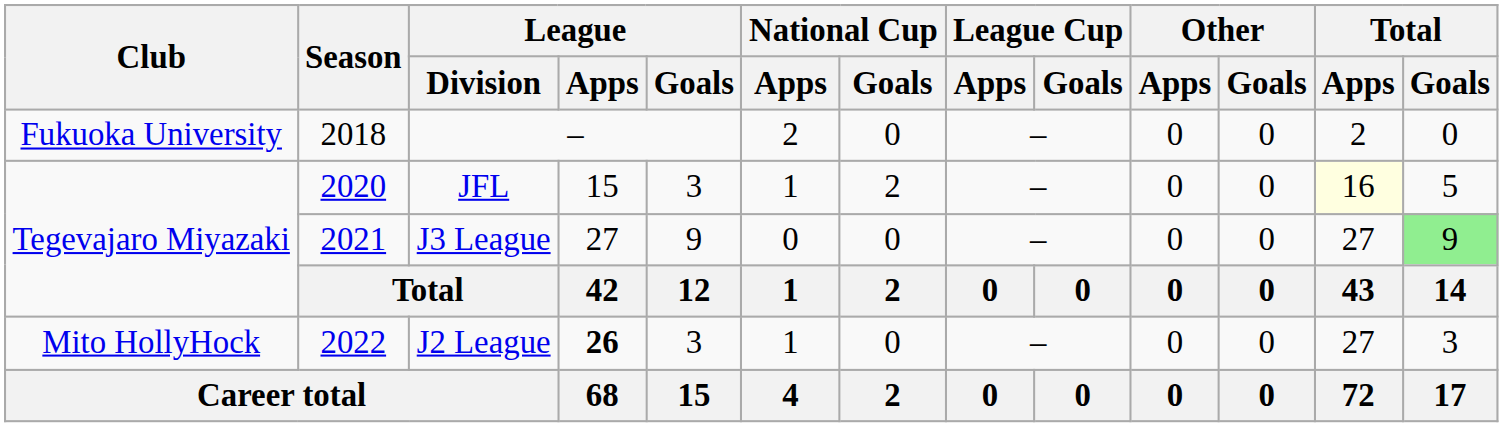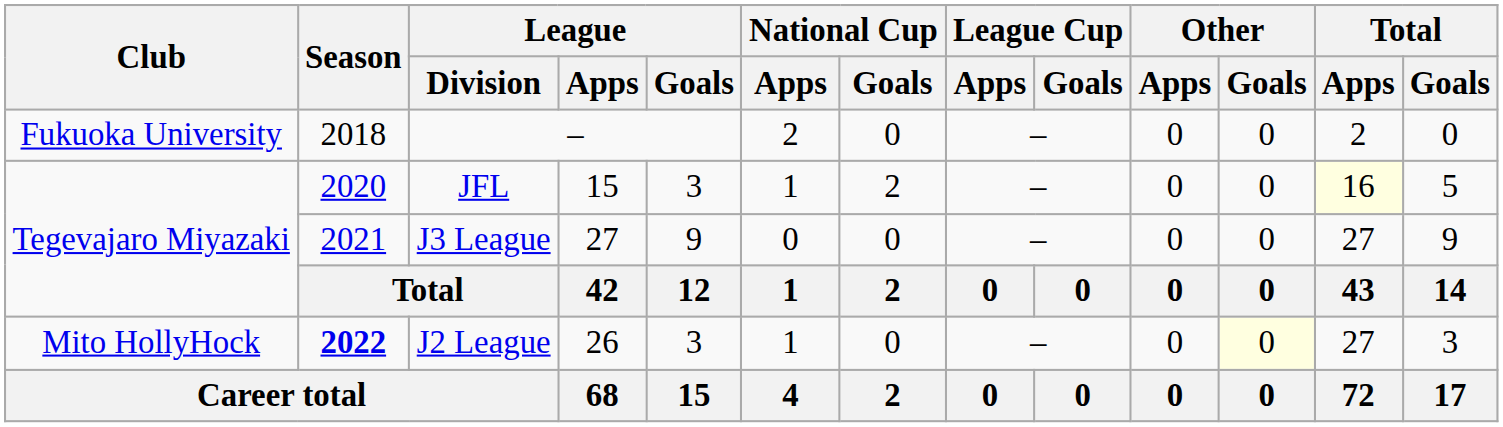(1450, 238) lightgreen background -> (1450, 238) no background
(353, 342) normal -> (353, 342) bold
(602, 342) bold -> (602, 342) normal
(1267, 342) no background -> (1267, 342) lightyellow background
